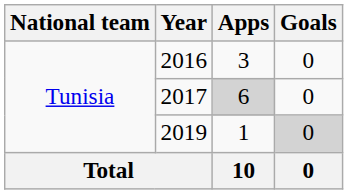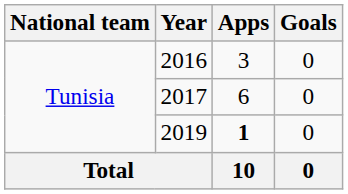(243, 96) lightgrey background -> (243, 96) no background
(243, 133) normal -> (243, 133) bold
(308, 133) lightgrey background -> (308, 133) no background
